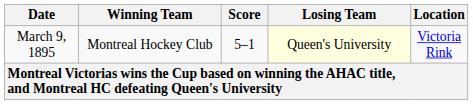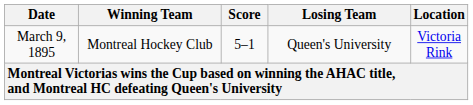(339, 44) lightyellow background -> (339, 44) no background
